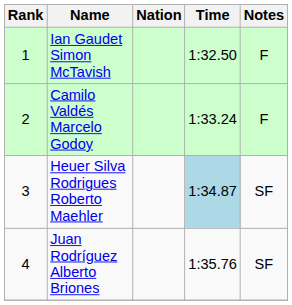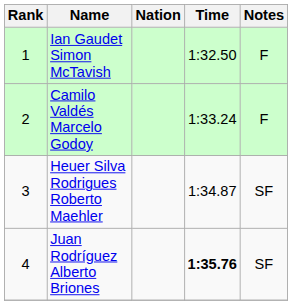(213, 191) lightblue background -> (212, 191) no background
(213, 264) normal -> (212, 264) bold
